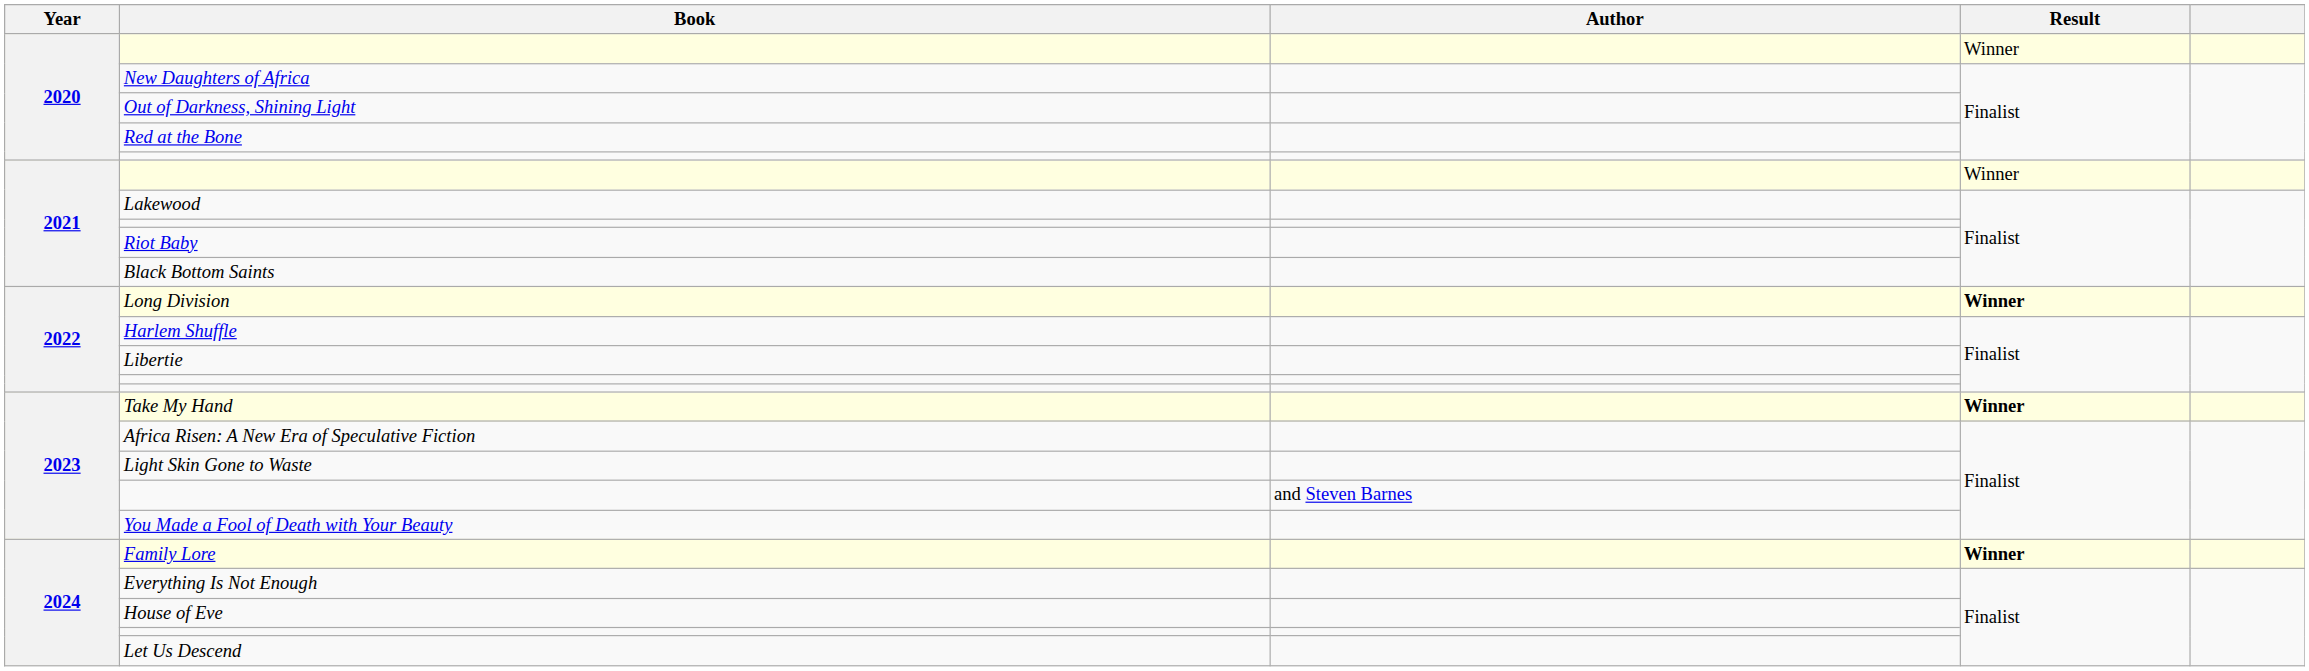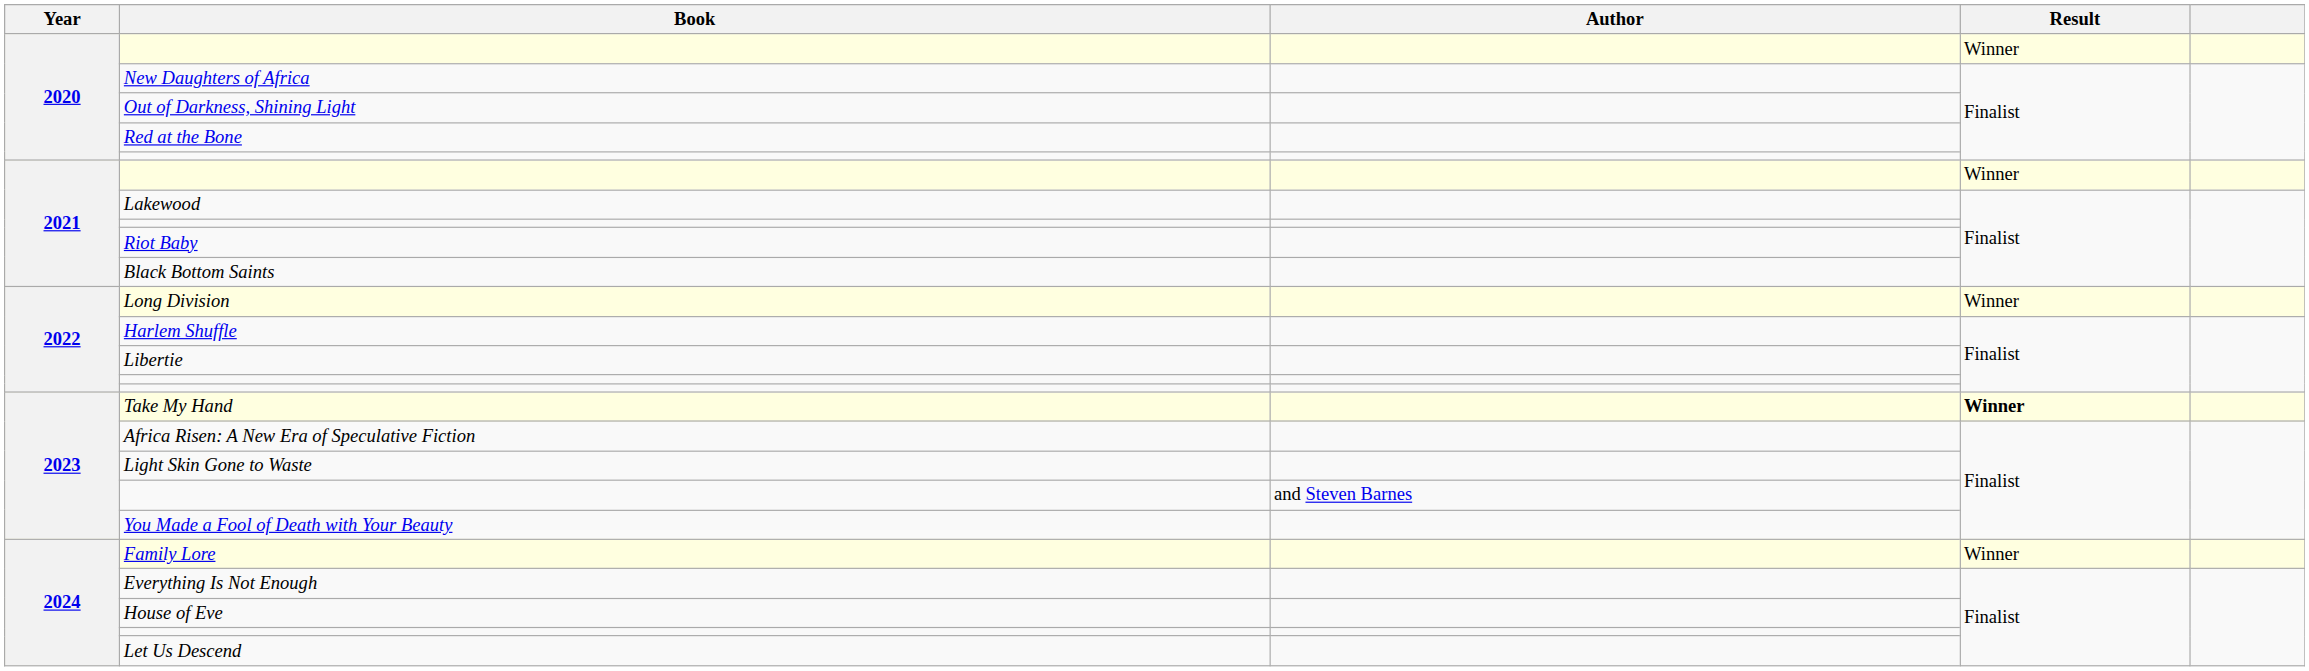(1994, 301) bold -> (1992, 301) normal
(1994, 553) bold -> (1992, 553) normal
